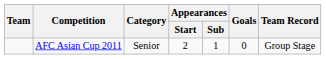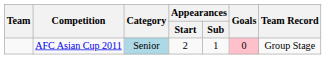(146, 46) no background -> (146, 46) lightblue background
(244, 46) no background -> (244, 46) pink background
